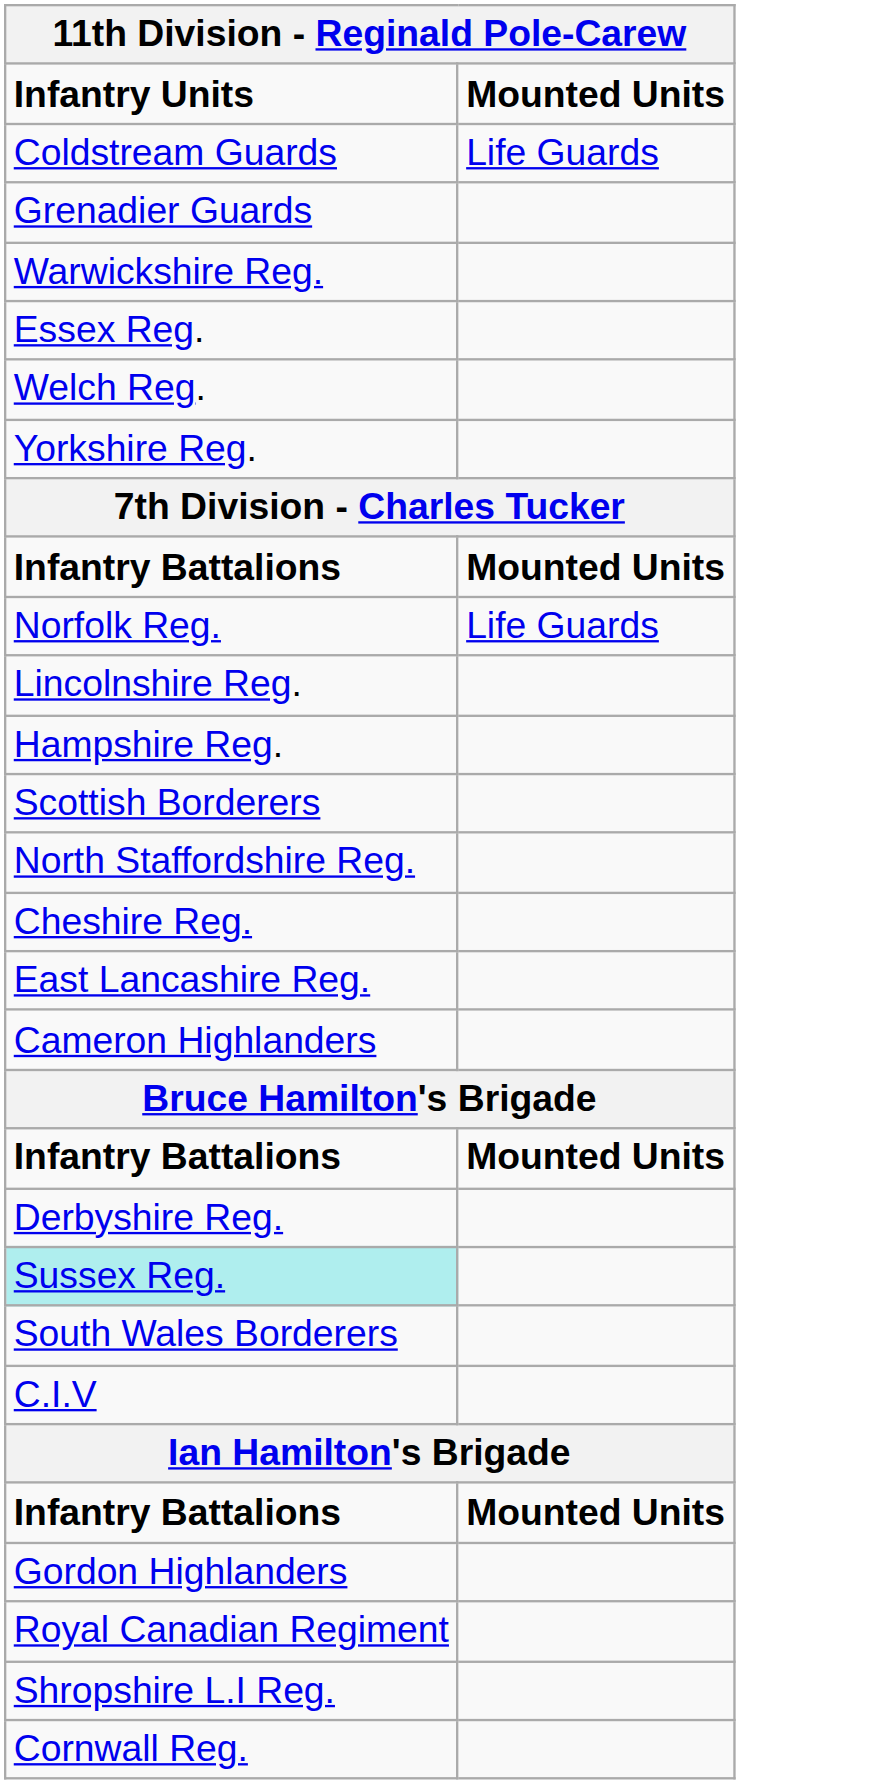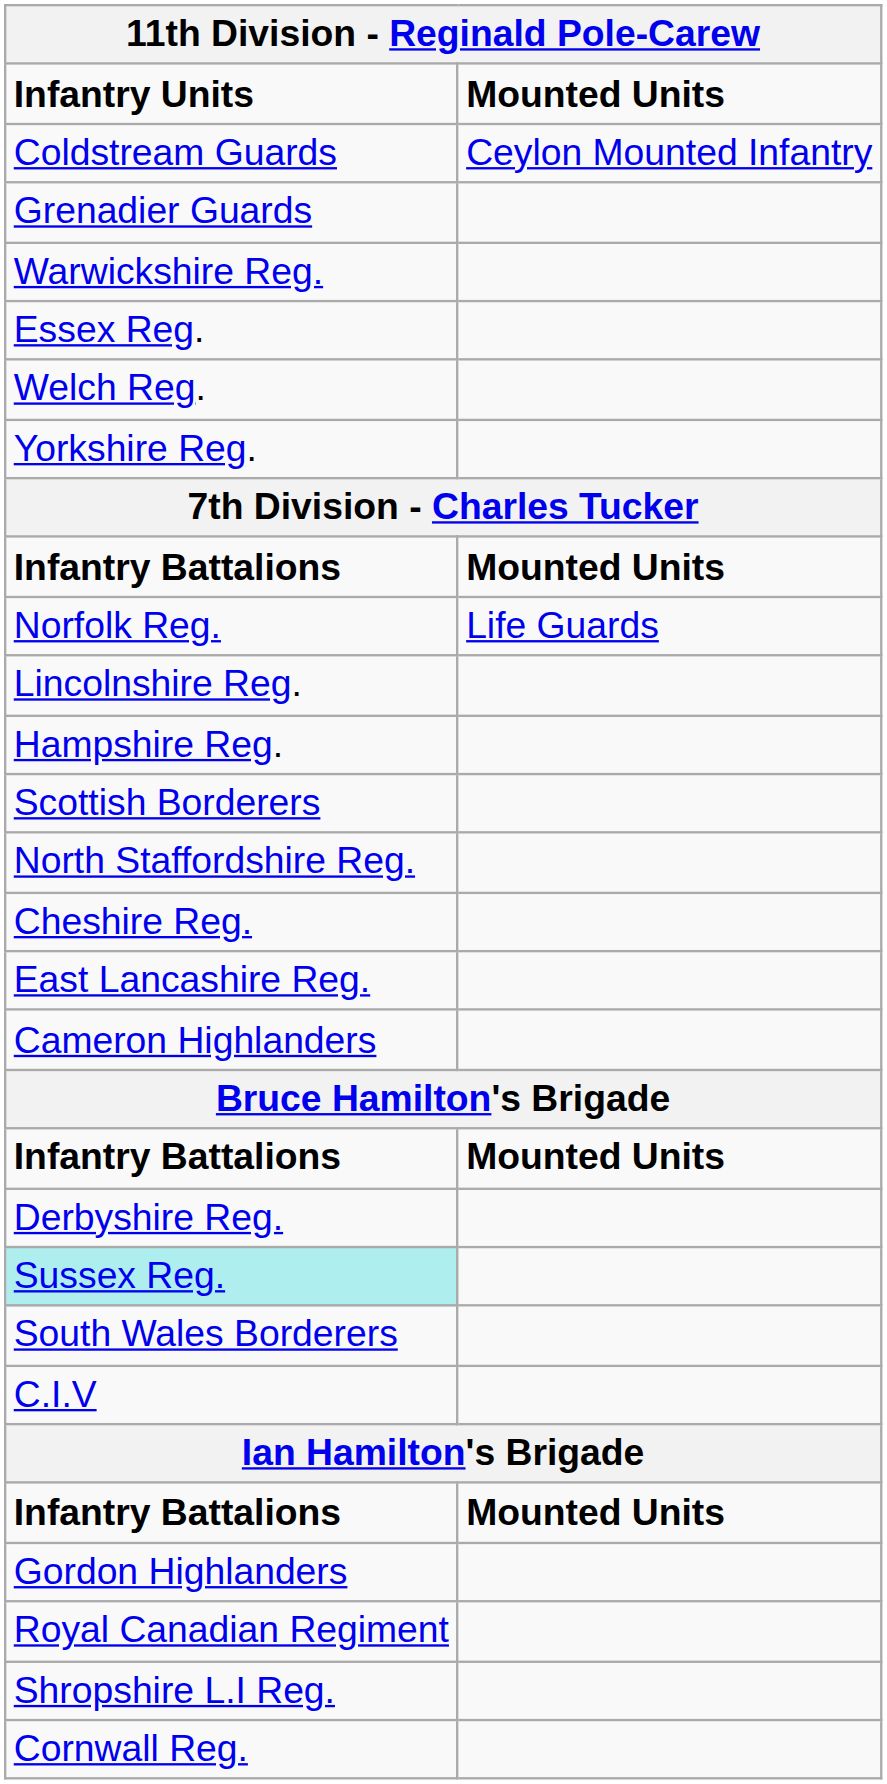(563, 152) Life Guards -> (669, 152) Ceylon Mounted Infantry
